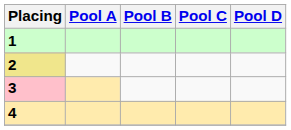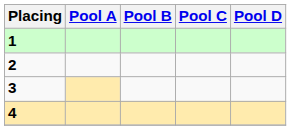(12, 64) khaki background -> (12, 64) no background
(12, 88) pink background -> (12, 88) no background
